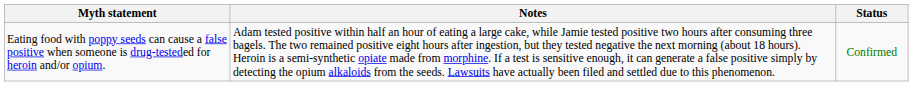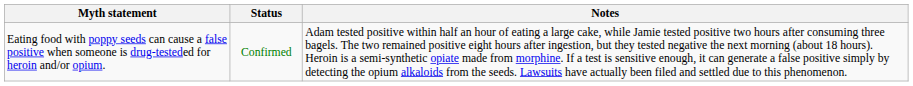columns swapped: (872, 13) <-> (533, 13)
